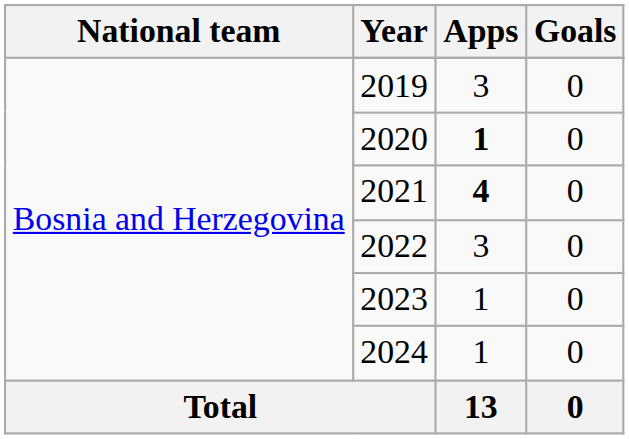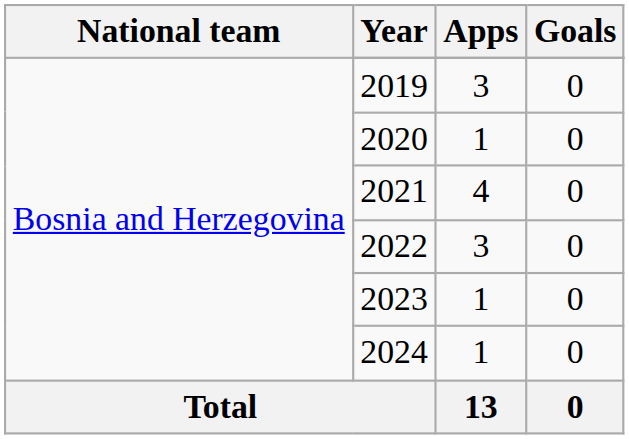(481, 138) bold -> (481, 138) normal
(481, 191) bold -> (481, 191) normal
